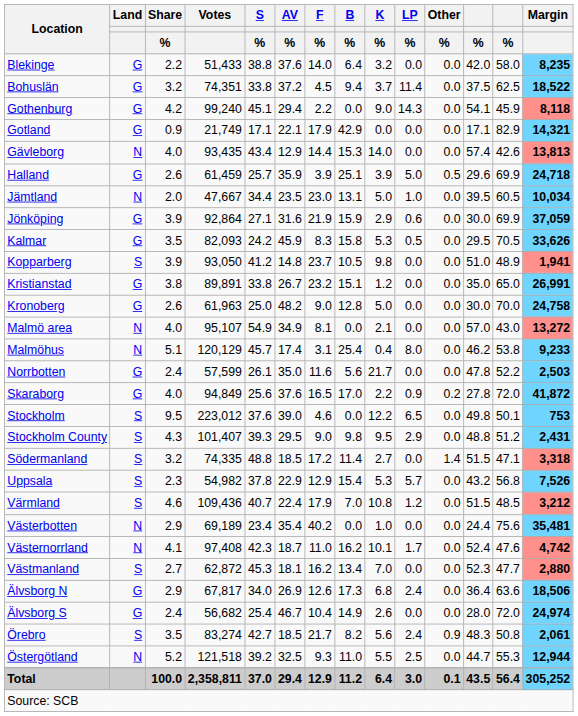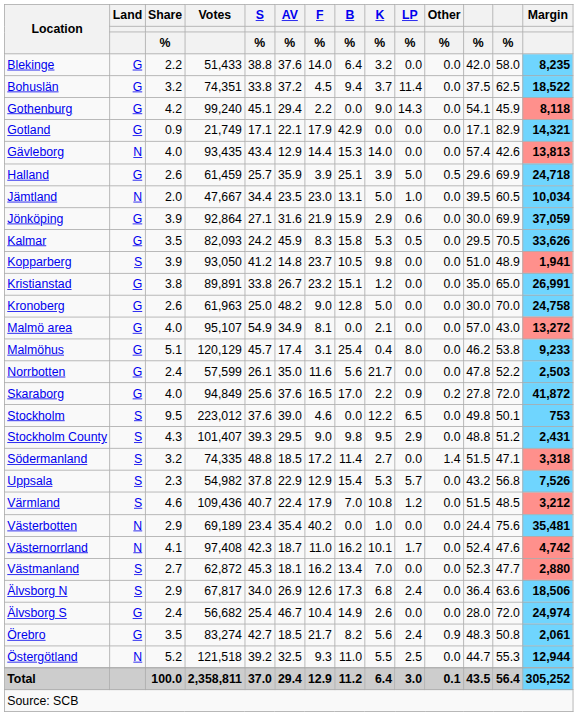(138, 328) N -> (137, 328) G
(138, 350) N -> (137, 350) G
(137, 591) G -> (138, 591) S
(138, 635) S -> (137, 635) G
